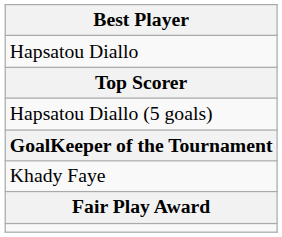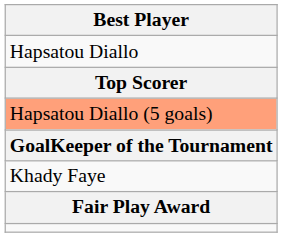(111, 113) no background -> (111, 113) lightsalmon background
